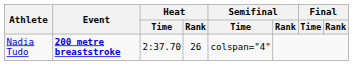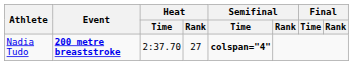(196, 47) 26 -> (196, 47) 27
(241, 47) normal -> (241, 47) bold
